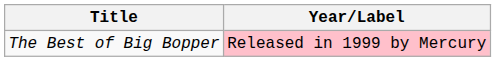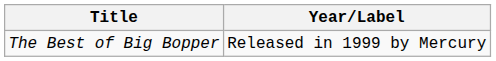(357, 44) pink background -> (357, 44) no background
